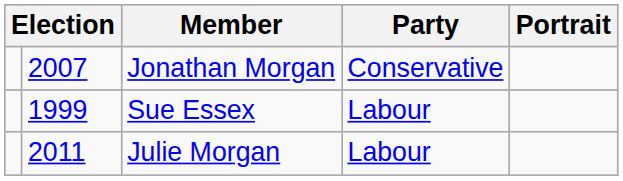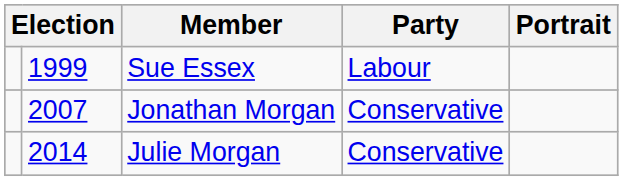rows swapped: (191, 110) <-> (231, 68)
(57, 152) 2011 -> (58, 152) 2014
(389, 152) Labour -> (425, 152) Conservative
